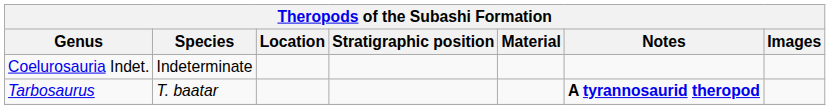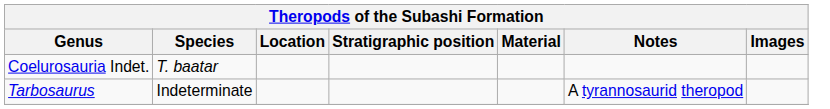(204, 66) Indeterminate -> (187, 66) T. baatar
(187, 91) T. baatar -> (204, 91) Indeterminate
(664, 91) bold -> (656, 91) normal
